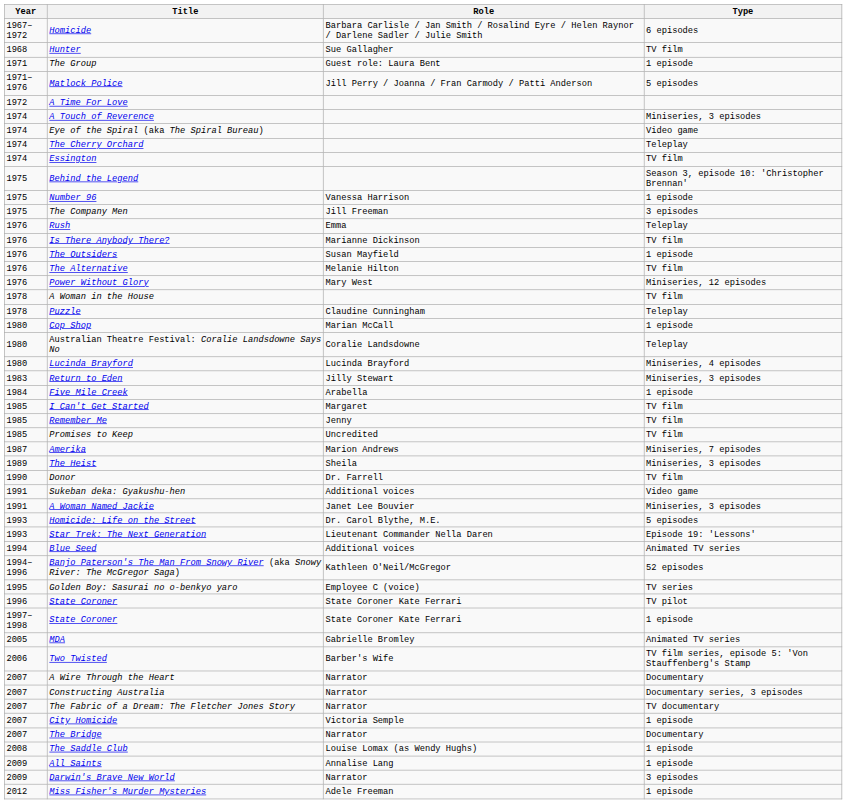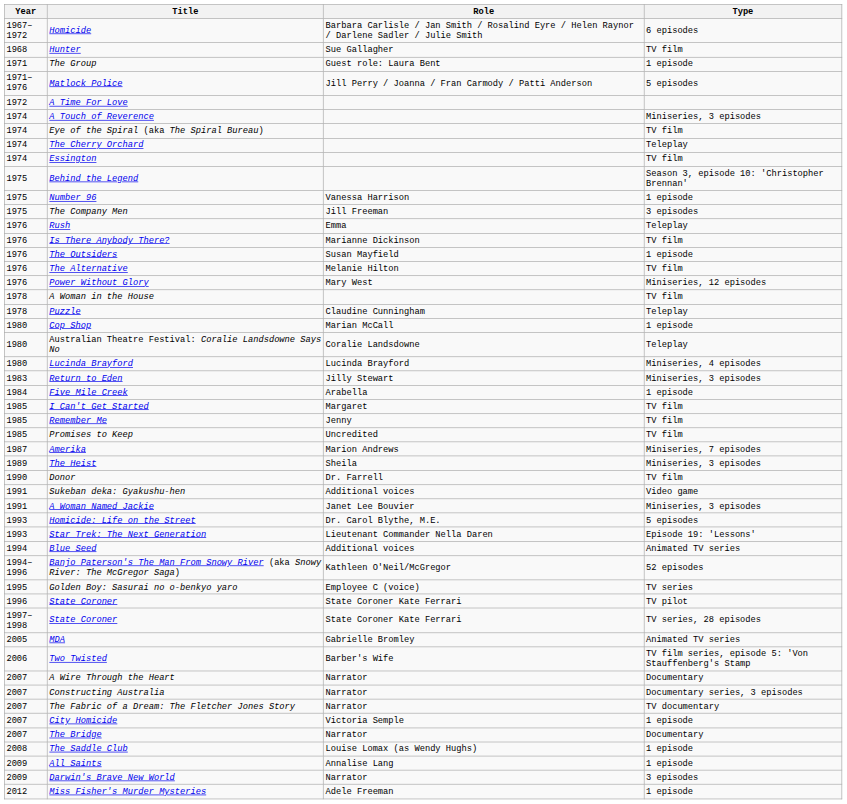(672, 131) Video game -> (664, 131) TV film
(670, 620) 1 episode -> (704, 620) TV series, 28 episodes
